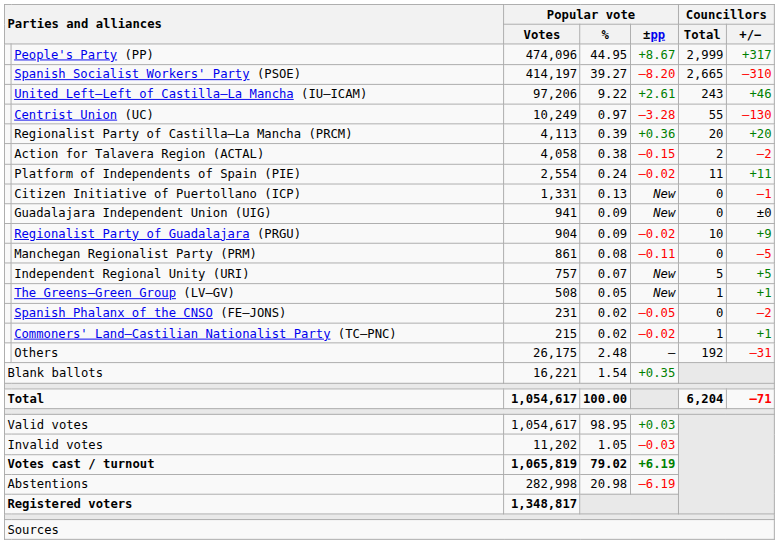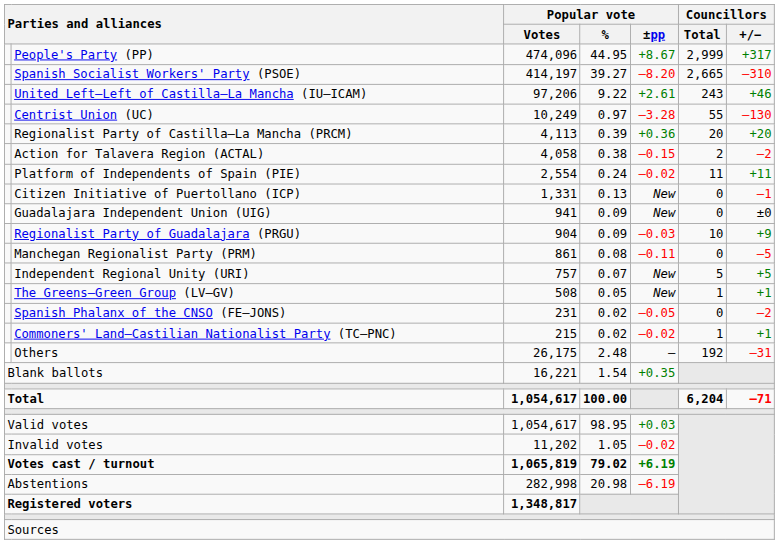(657, 234) –0.02 -> (657, 234) –0.03
(657, 444) –0.03 -> (657, 444) –0.02
